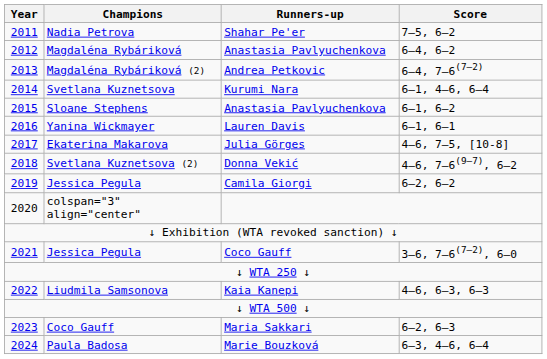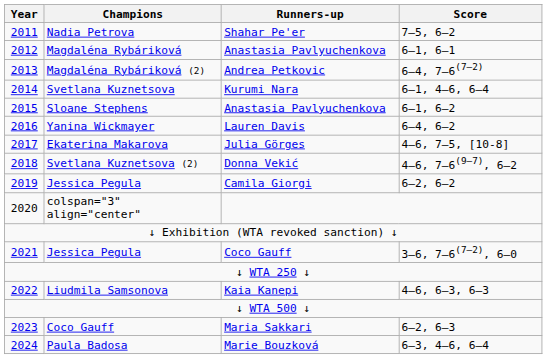(428, 50) 6–4, 6–2 -> (428, 50) 6–1, 6–1
(428, 126) 6–1, 6–1 -> (428, 126) 6–4, 6–2
